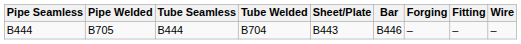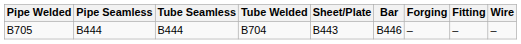columns swapped: (45, 13) <-> (120, 13)
